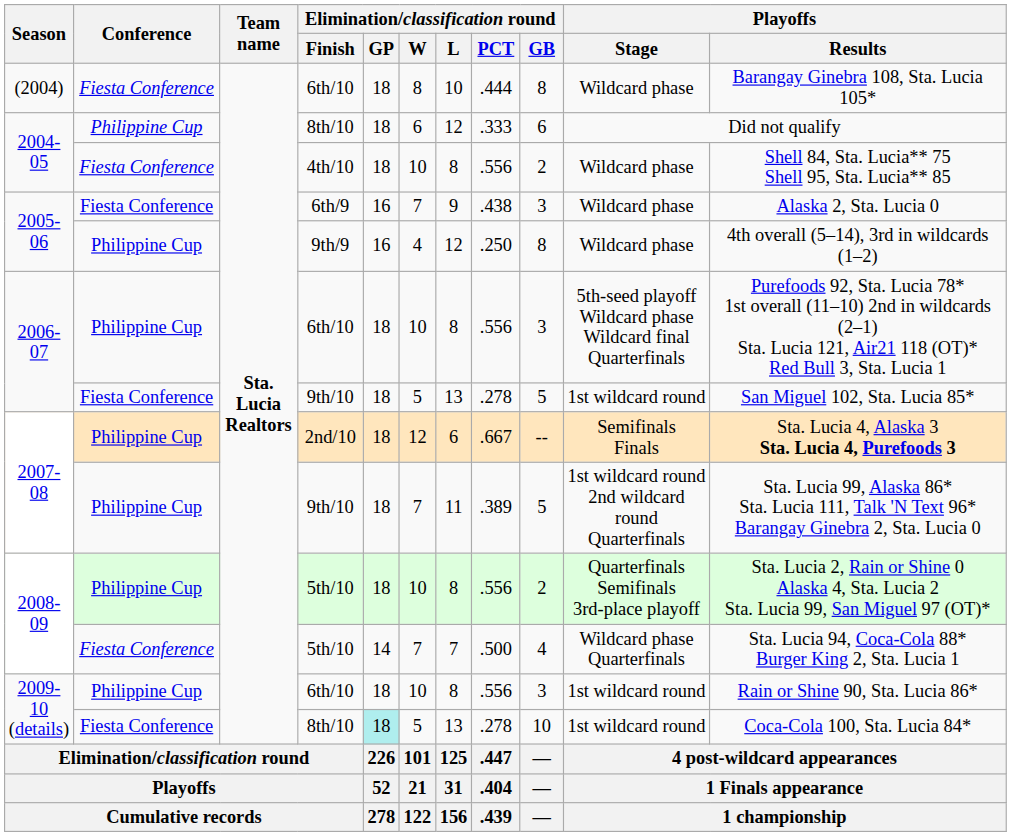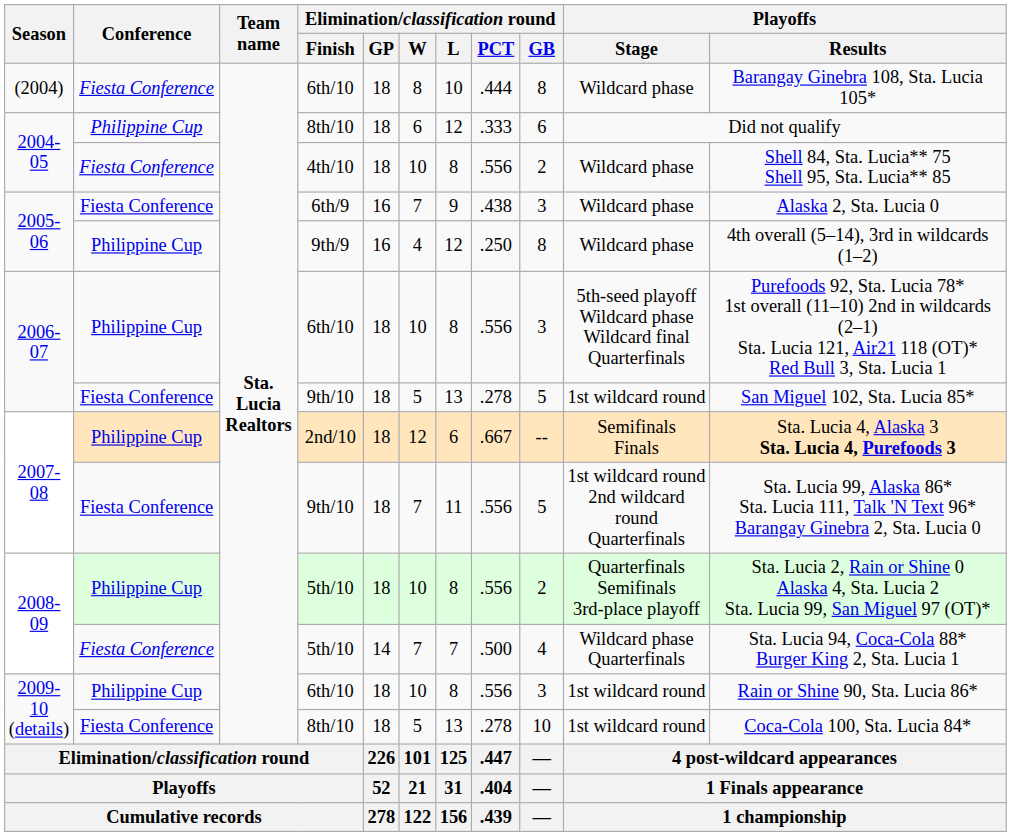(147, 507) Philippine Cup -> (147, 507) Fiesta Conference
(496, 507) .389 -> (496, 507) .556
(381, 726) paleturquoise background -> (381, 726) no background
